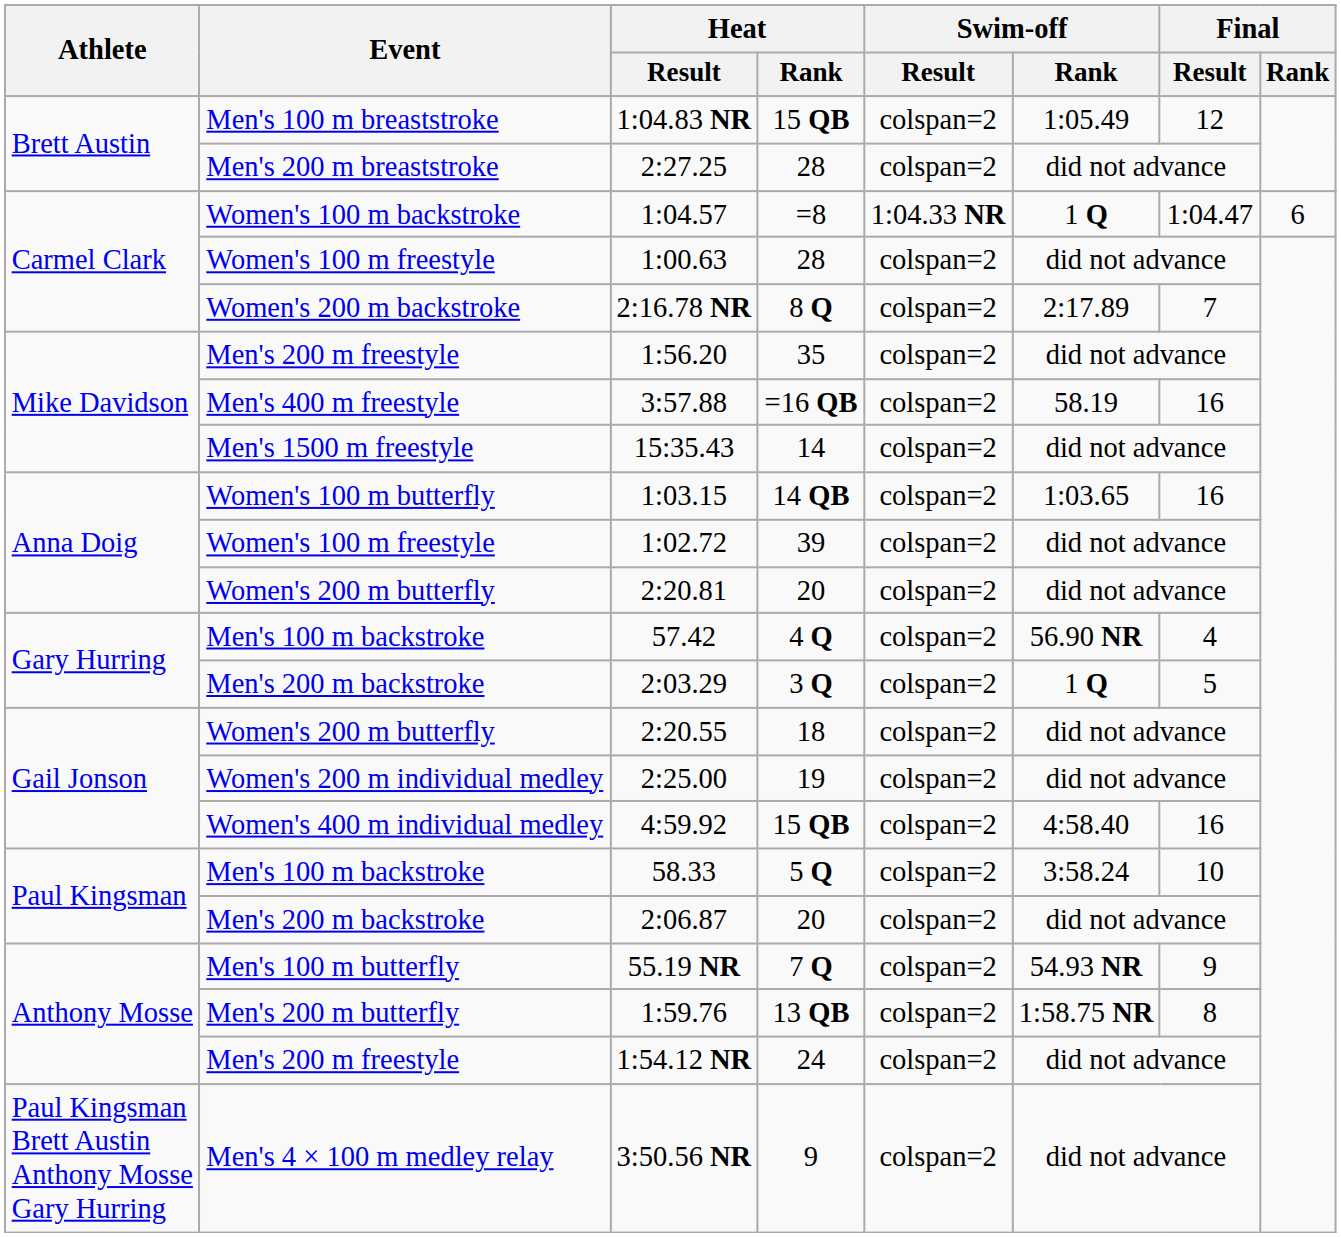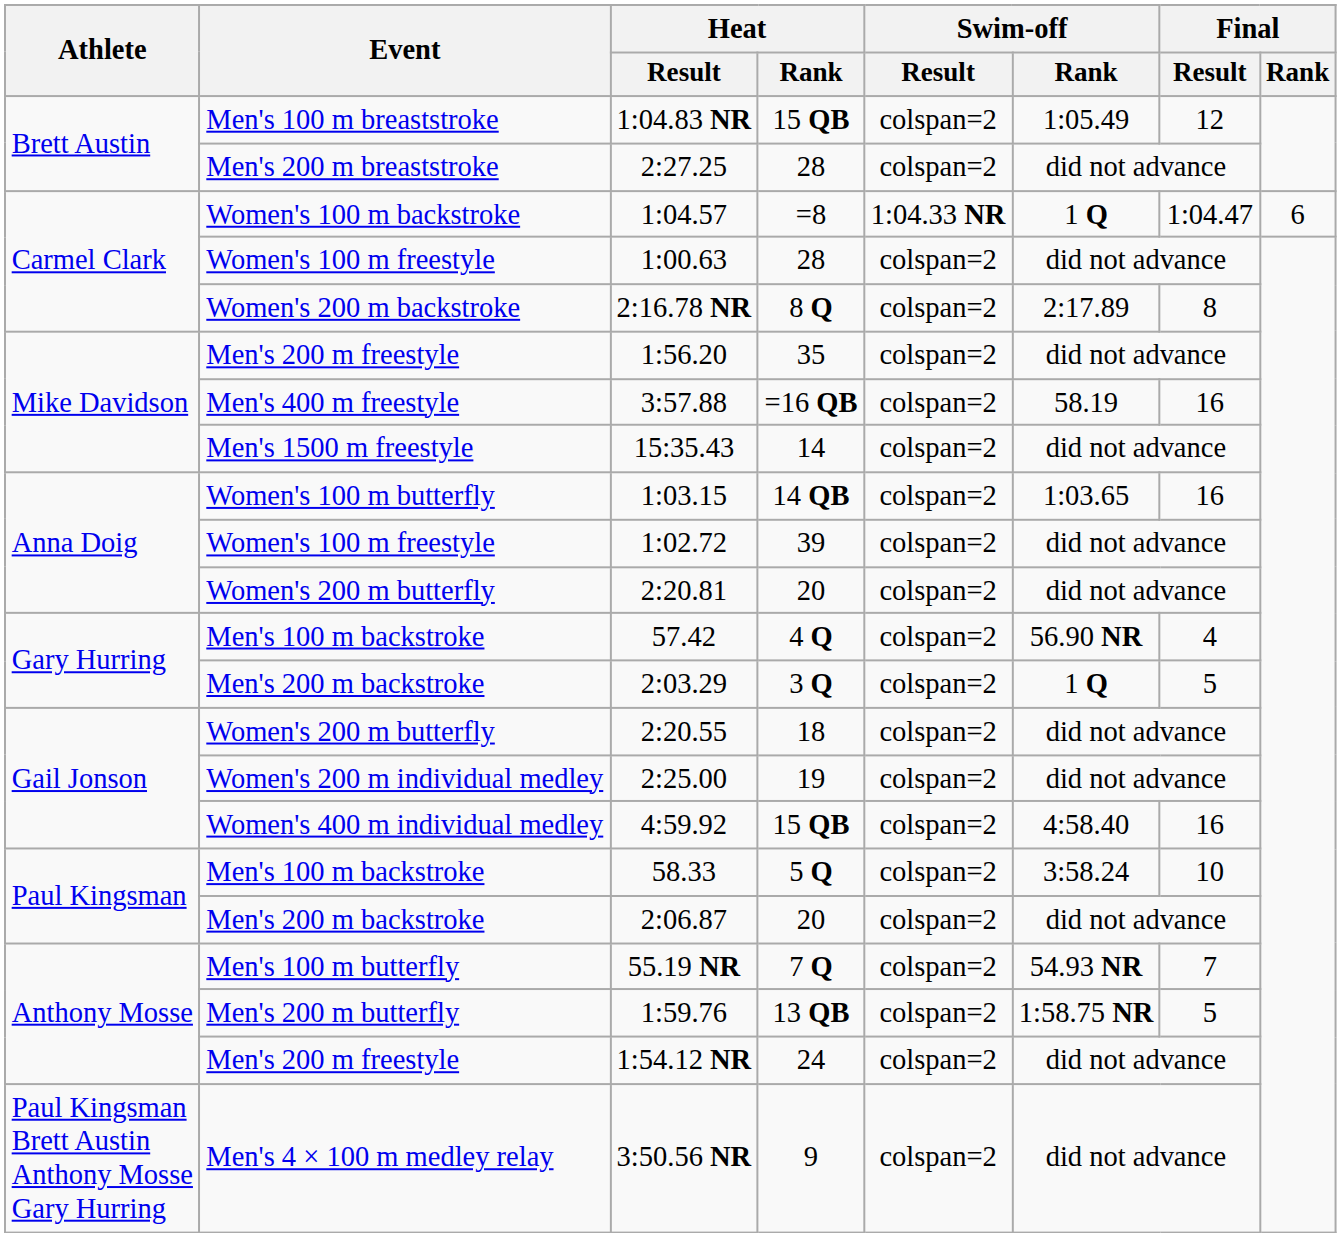(1210, 308) 7 -> (1210, 308) 8
(1210, 966) 9 -> (1210, 966) 7
(1210, 1013) 8 -> (1210, 1013) 5
